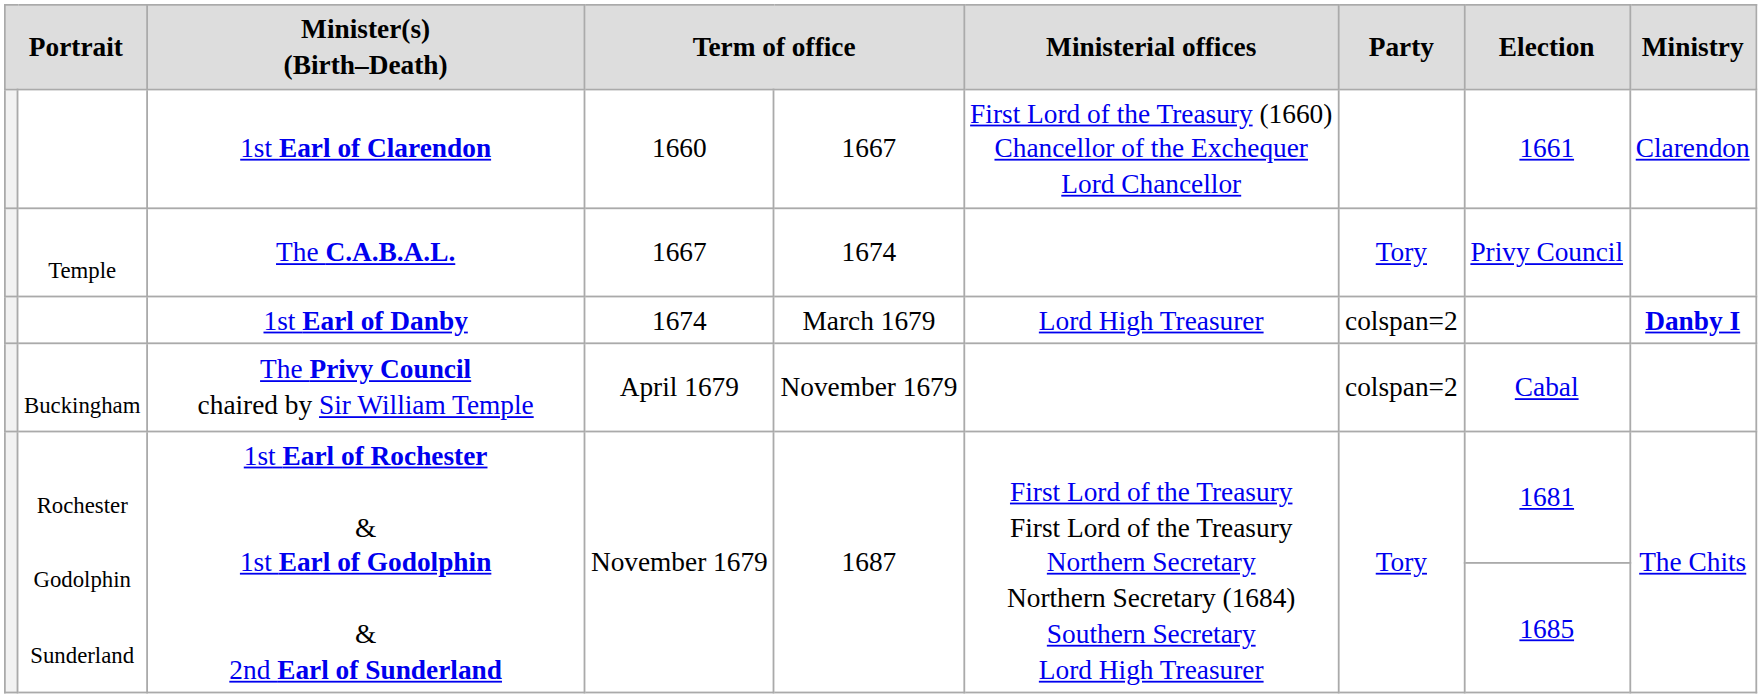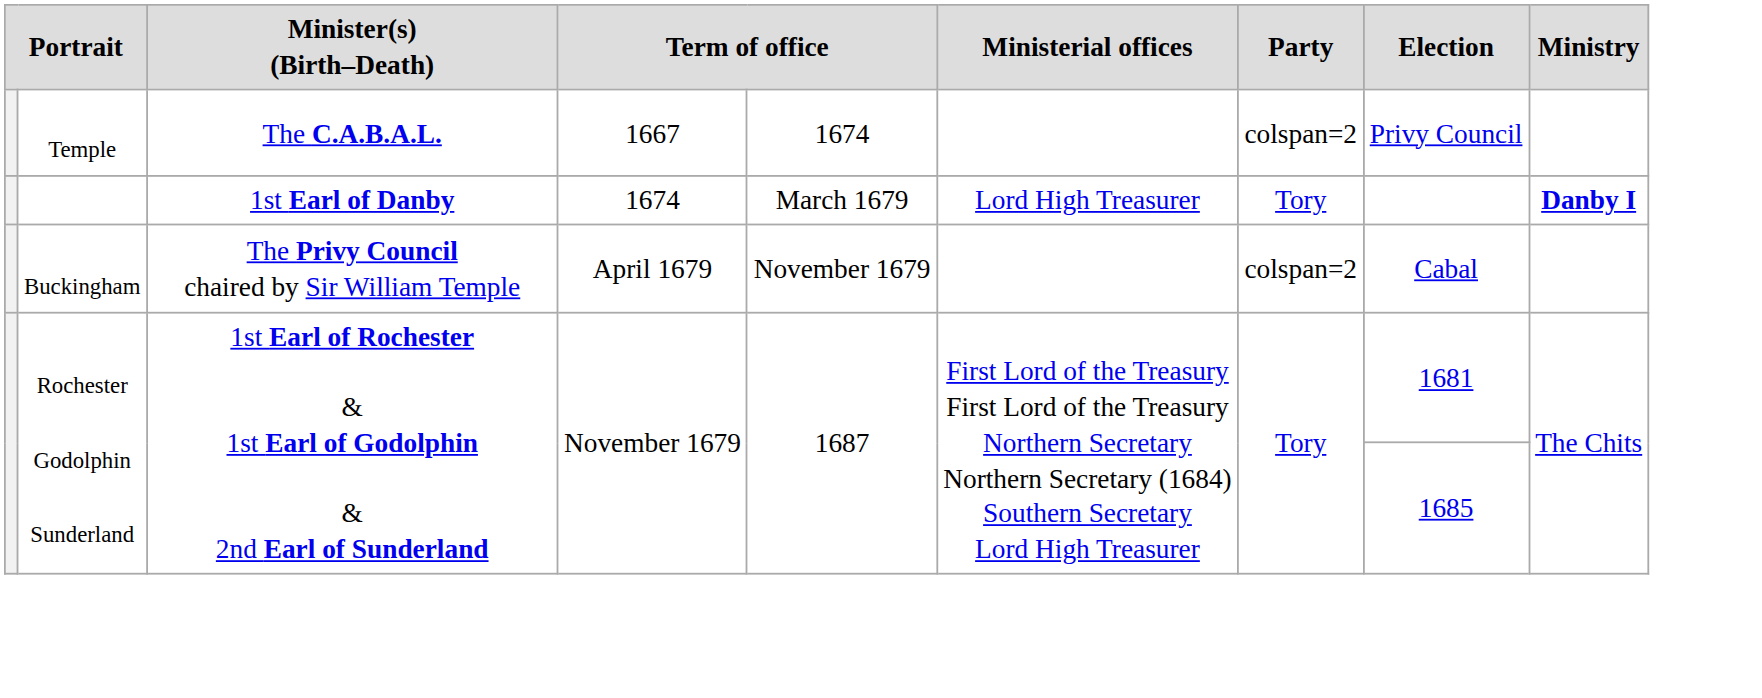- row: (366, 148)
(1401, 251) Tory -> (1301, 132) colspan=2
(1401, 319) colspan=2 -> (1301, 200) Tory
